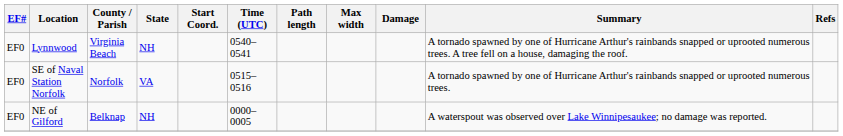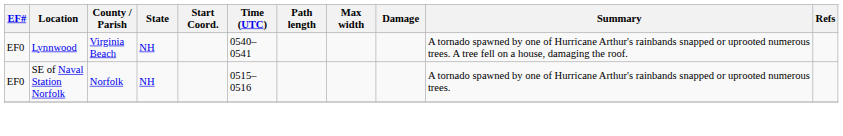(146, 82) VA -> (147, 82) NH
- row: (47, 116)
